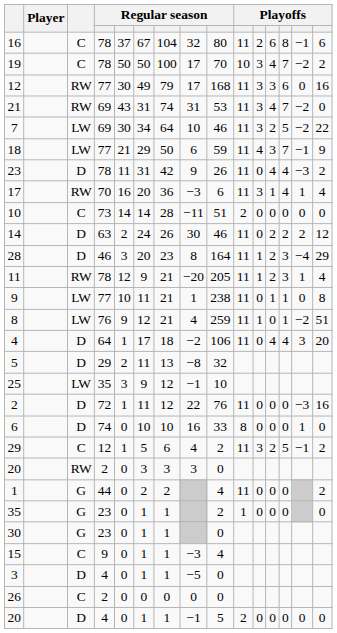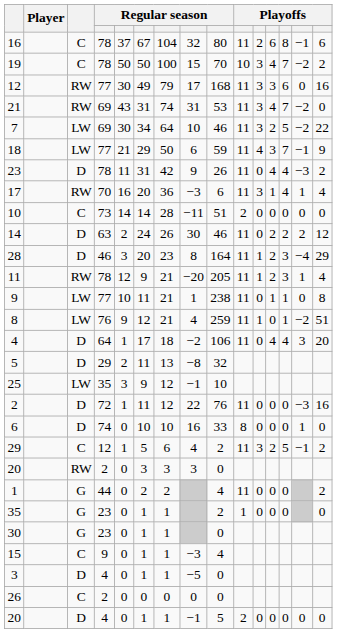(194, 63) 17 -> (194, 63) 15
